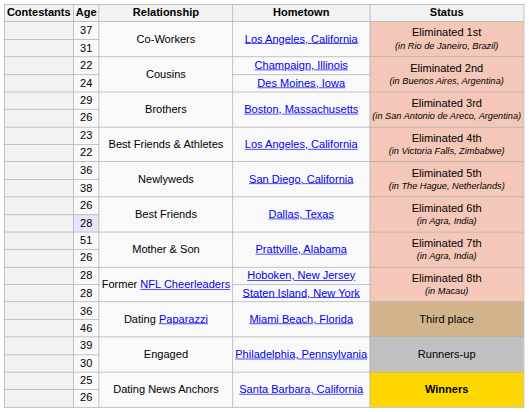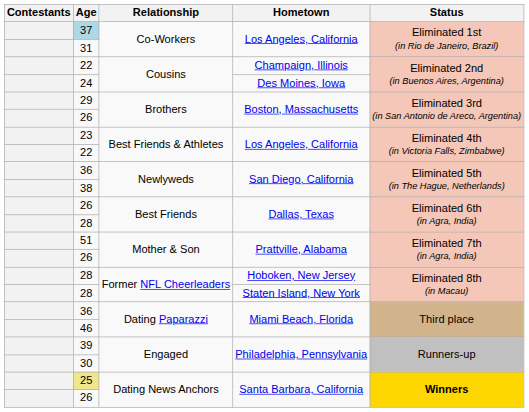(86, 30) no background -> (86, 30) lightblue background
(86, 223) lavender background -> (86, 223) no background
(86, 380) no background -> (86, 380) khaki background
